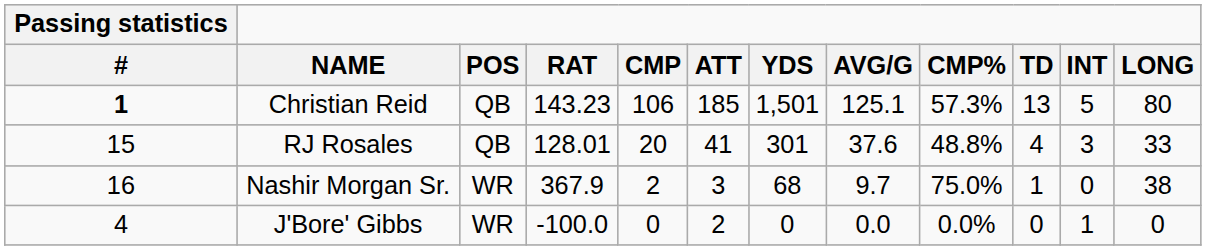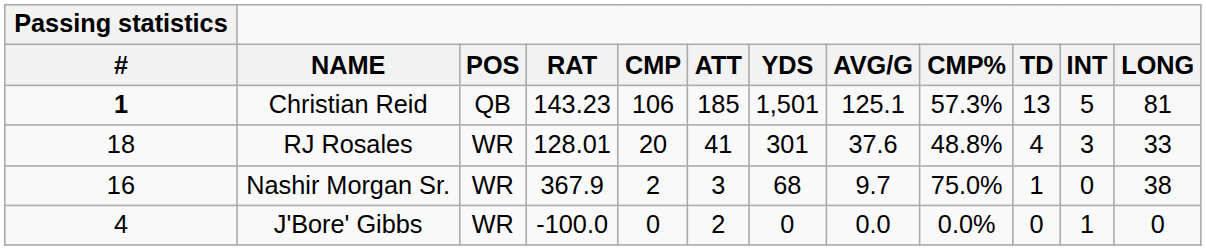(1158, 104) 80 -> (1158, 104) 81
(121, 144) 15 -> (121, 144) 18
(493, 144) QB -> (493, 144) WR
